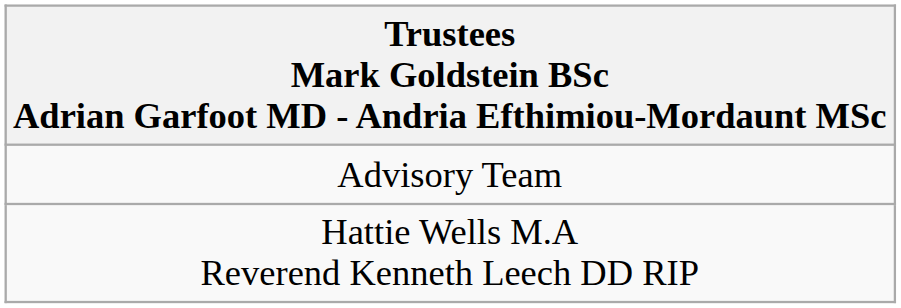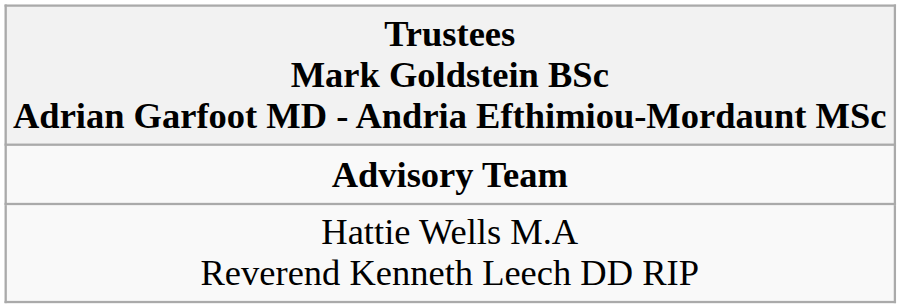(450, 173) normal -> (450, 173) bold
